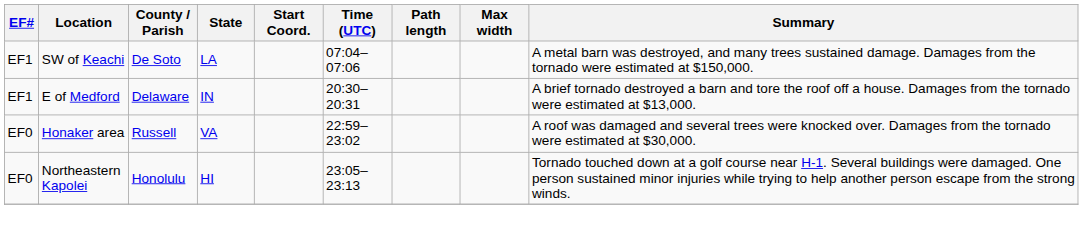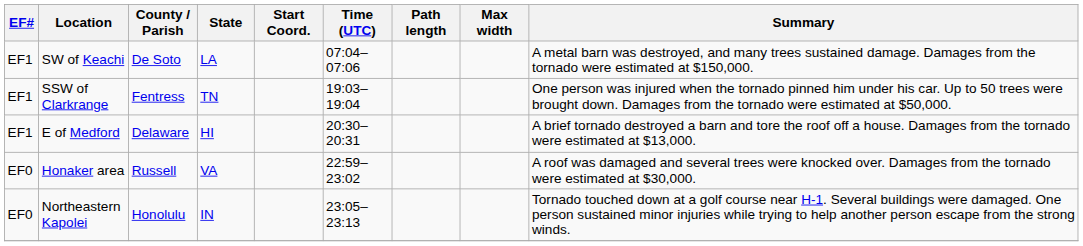+ row: (75, 96)
(207, 96) IN -> (207, 133) HI
(207, 178) HI -> (207, 214) IN
